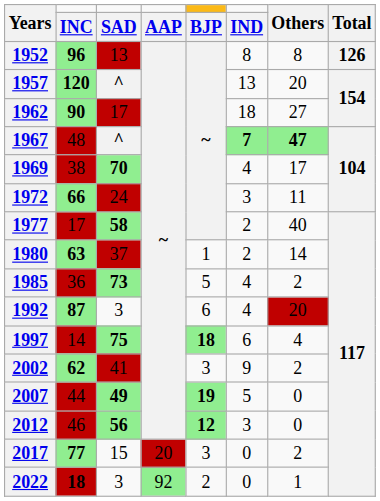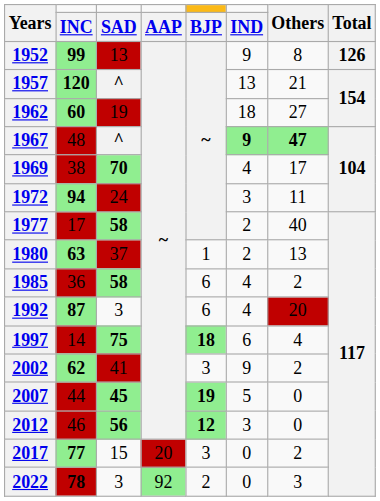(76, 55) 96 -> (76, 55) 99
(247, 55) 8 -> (247, 55) 9
(298, 83) 20 -> (298, 83) 21
(76, 112) 90 -> (76, 112) 60
(119, 112) 17 -> (119, 112) 19
(247, 140) 7 -> (247, 140) 9
(76, 197) 66 -> (76, 197) 94
(298, 254) 14 -> (298, 254) 13
(119, 282) 73 -> (119, 282) 58
(206, 282) 5 -> (206, 282) 6
(119, 396) 49 -> (119, 396) 45
(76, 481) 18 -> (76, 481) 78
(298, 481) 1 -> (298, 481) 3
